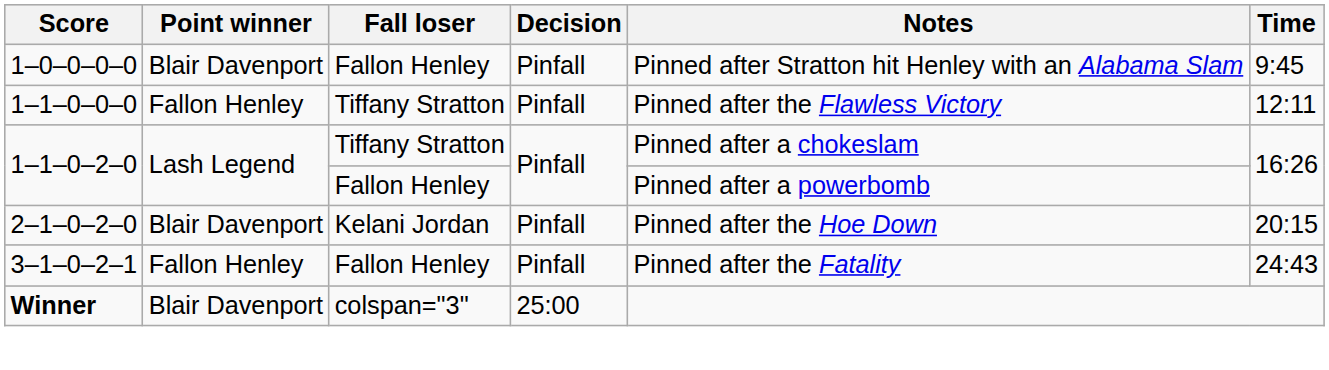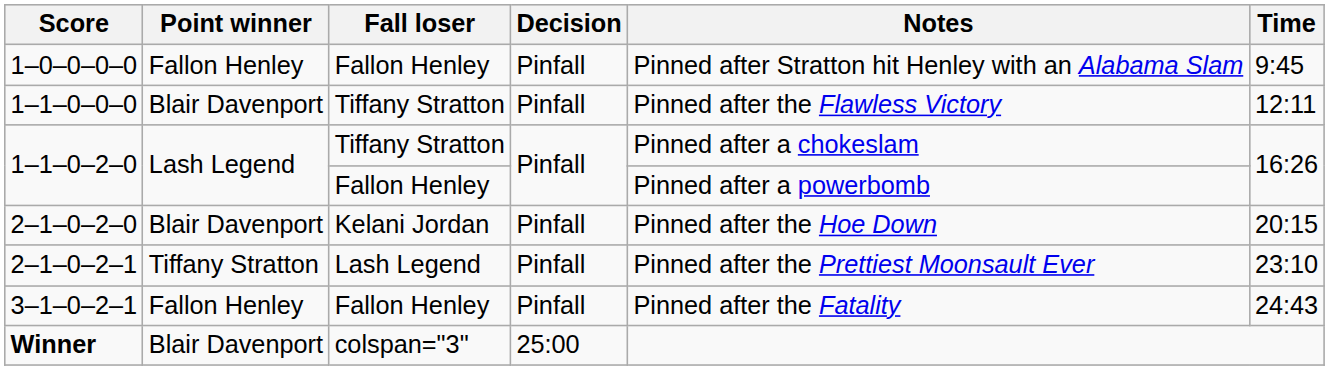(236, 64) Blair Davenport -> (226, 64) Fallon Henley
(226, 104) Fallon Henley -> (236, 104) Blair Davenport
+ row: (74, 265)
